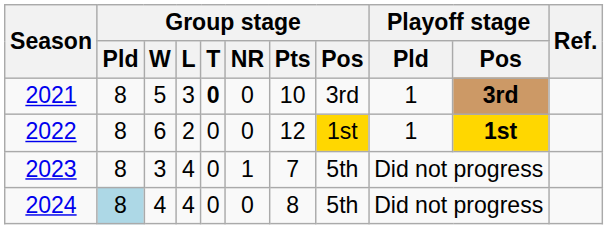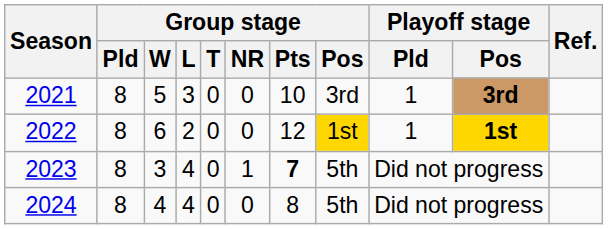(213, 95) bold -> (213, 95) normal
(293, 168) normal -> (293, 168) bold
(121, 205) lightblue background -> (121, 205) no background
